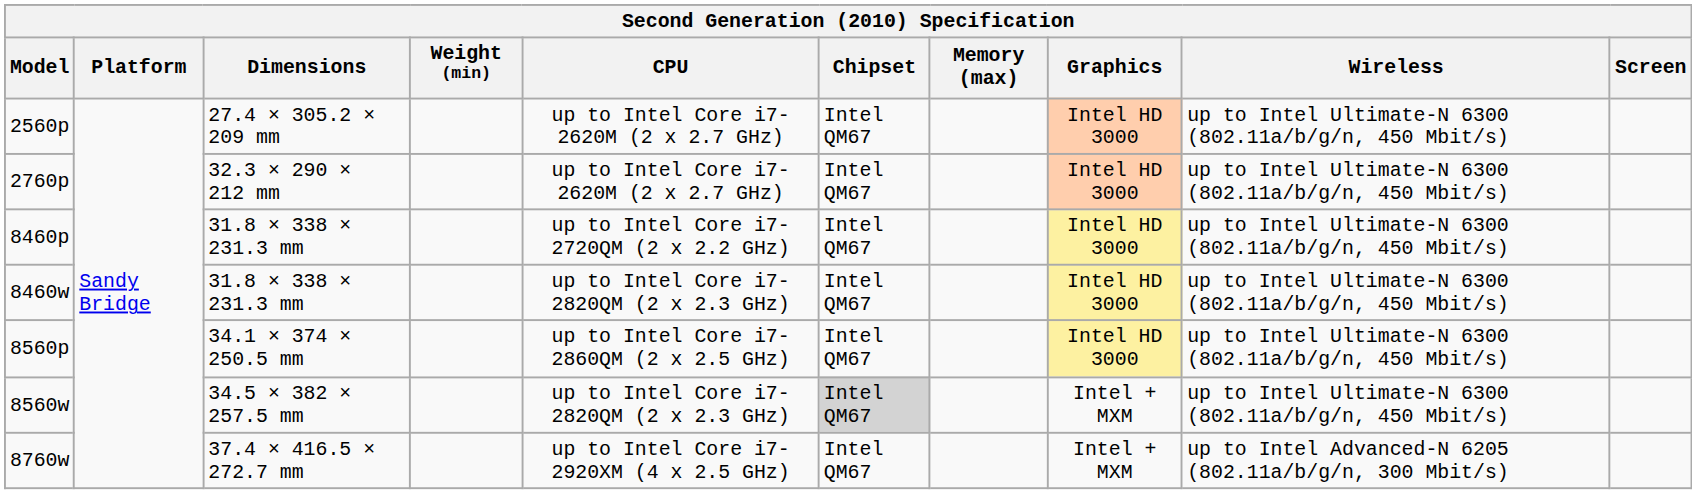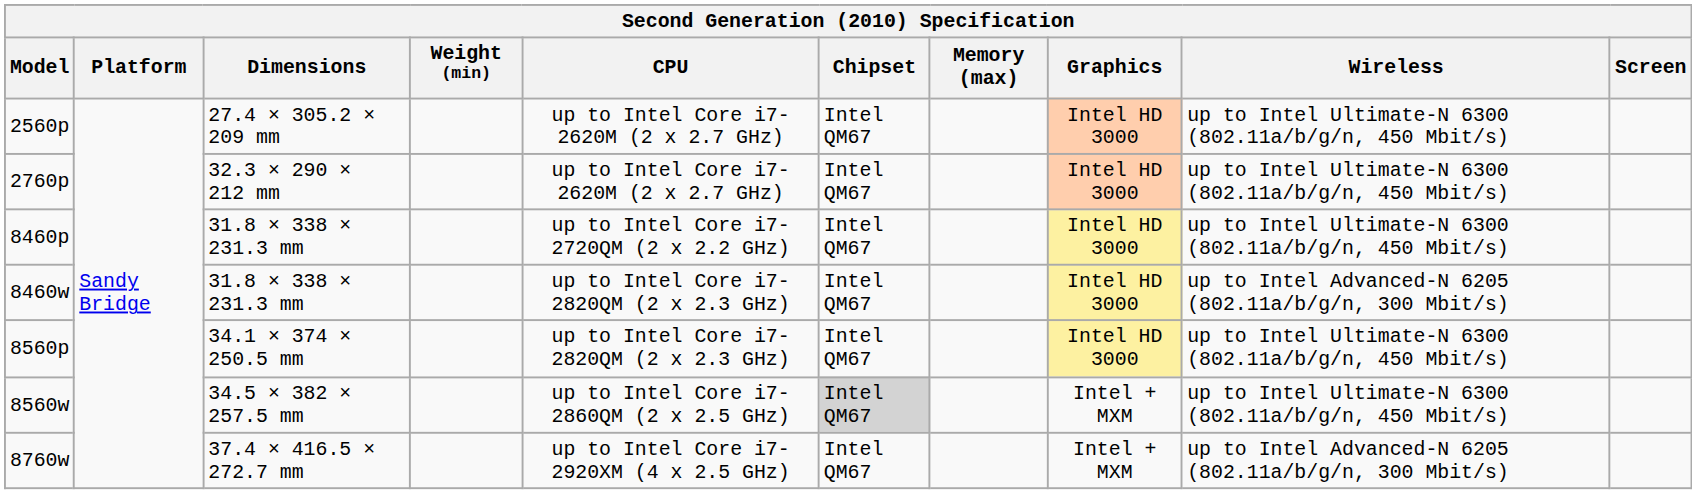(1348, 293) up to Intel Ultimate-N 6300 (802.11a/b/g/n, 450 Mbit/s) -> (1348, 293) up to Intel Advanced-N 6205 (802.11a/b/g/n, 300 Mbit/s)
(671, 349) up to Intel Core i7-2860QM (2 x 2.5 GHz) -> (671, 349) up to Intel Core i7-2820QM (2 x 2.3 GHz)
(671, 405) up to Intel Core i7-2820QM (2 x 2.3 GHz) -> (671, 405) up to Intel Core i7-2860QM (2 x 2.5 GHz)
